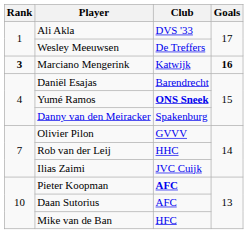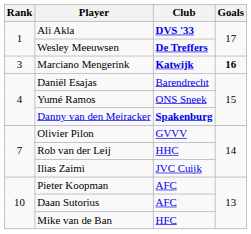(174, 30) normal -> (175, 30) bold
(180, 47) normal -> (182, 47) bold
(20, 64) bold -> (20, 64) normal
(173, 64) normal -> (175, 64) bold
(182, 99) bold -> (181, 99) normal
(181, 116) normal -> (184, 116) bold
(167, 185) bold -> (166, 185) normal
